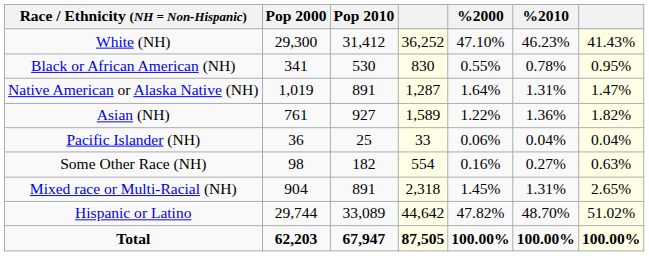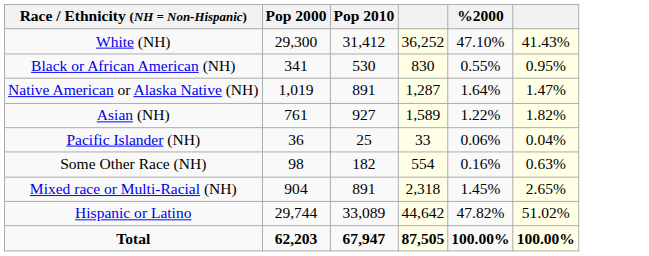- column: (546, 16)
